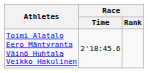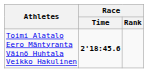(101, 48) normal -> (101, 48) bold
